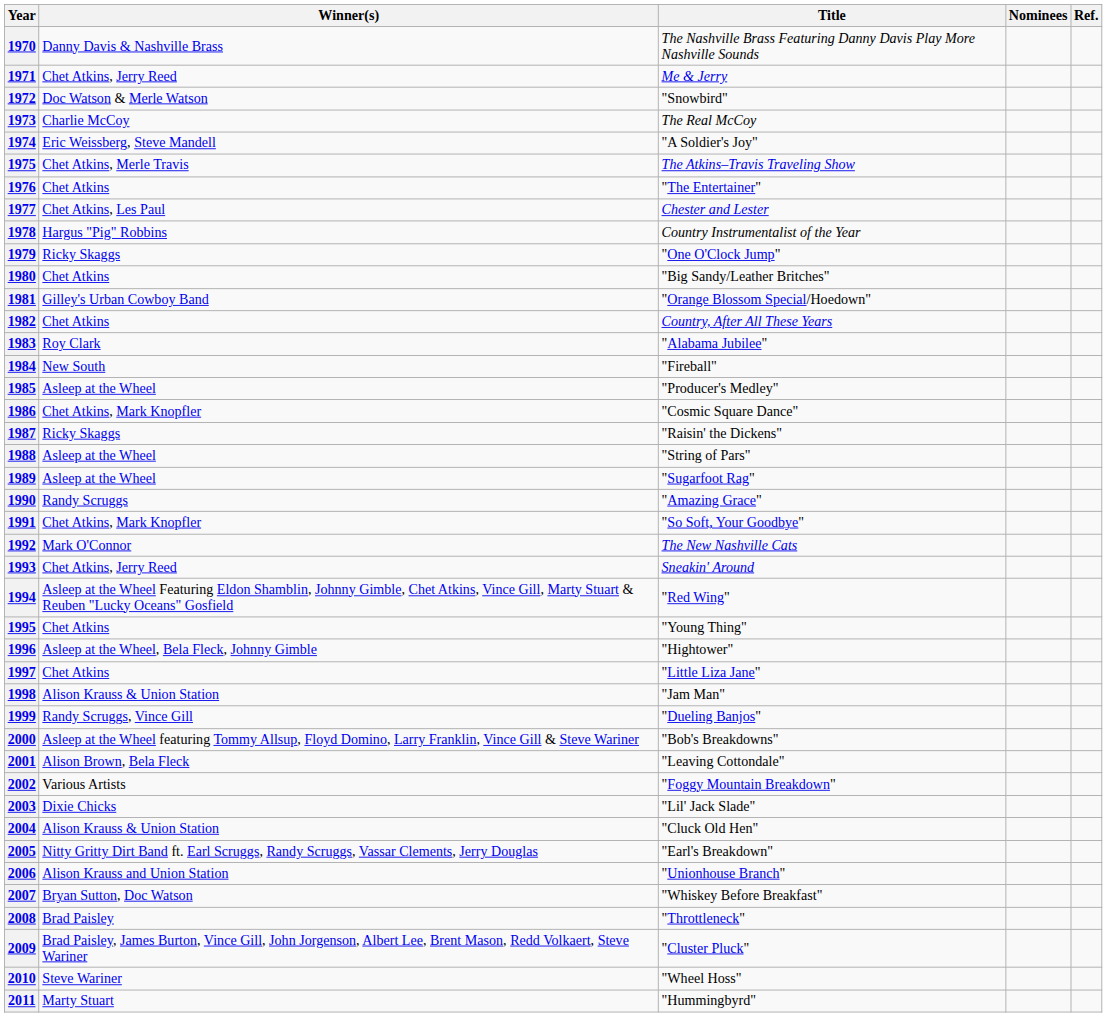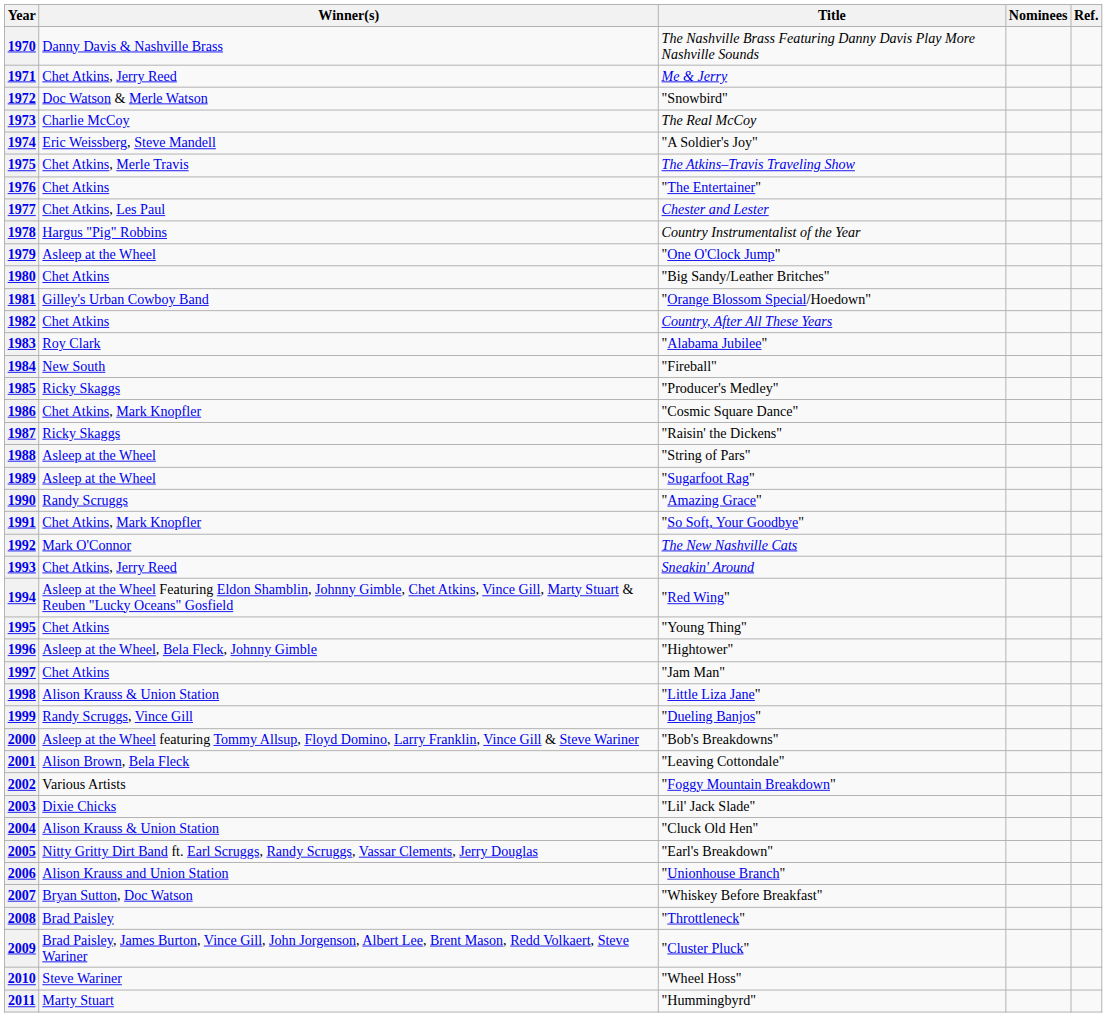(81, 254) Ricky Skaggs -> (99, 254) Asleep at the Wheel
(99, 388) Asleep at the Wheel -> (81, 388) Ricky Skaggs
(711, 672) "Little Liza Jane" -> (693, 672) "Jam Man"
(693, 694) "Jam Man" -> (711, 694) "Little Liza Jane"
